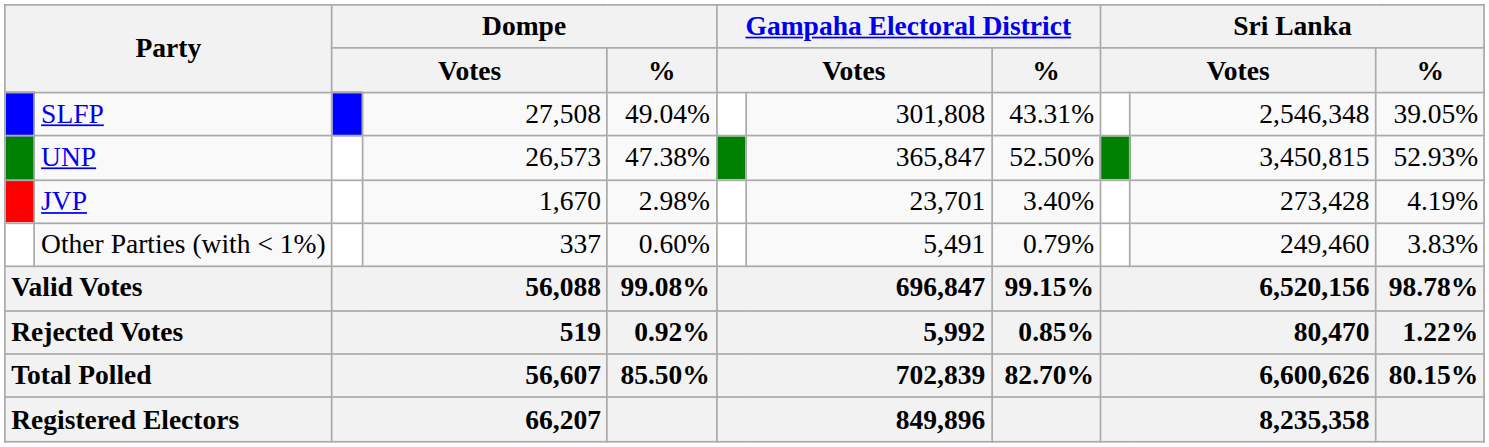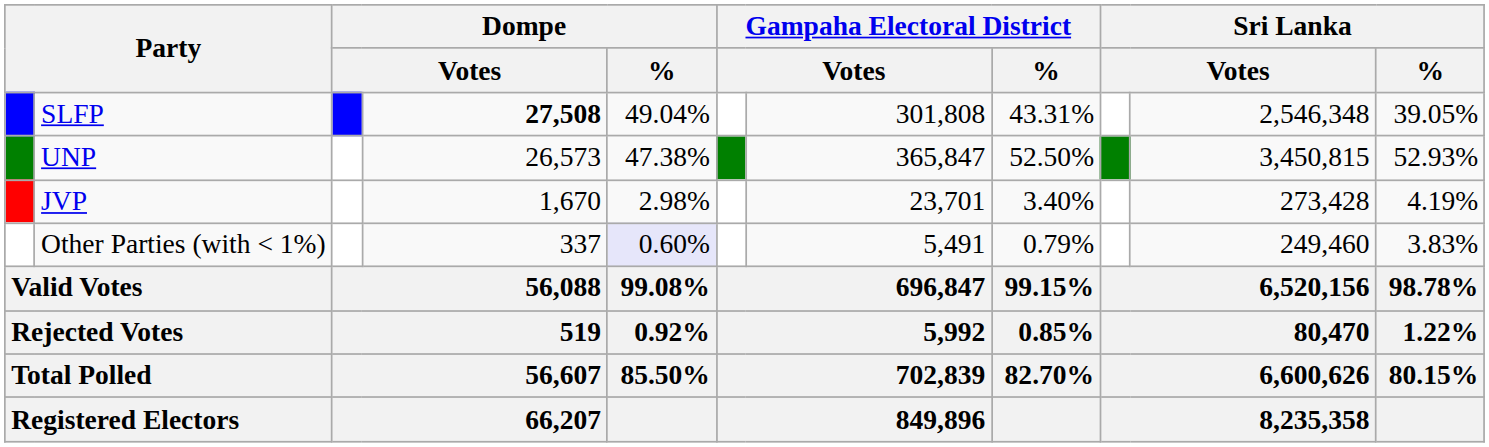(563, 113) normal -> (563, 113) bold
(674, 244) no background -> (674, 244) lavender background
